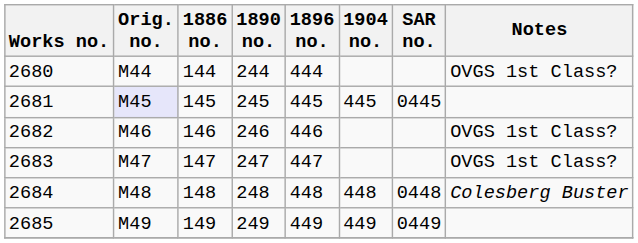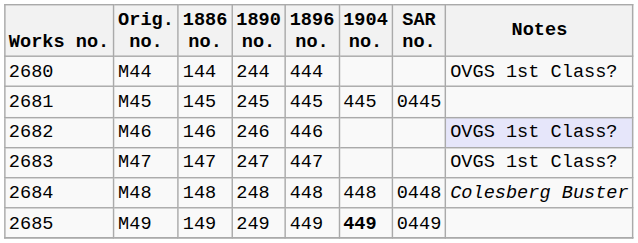(135, 102) lavender background -> (135, 102) no background
(534, 132) no background -> (534, 132) lavender background
(360, 223) normal -> (360, 223) bold
